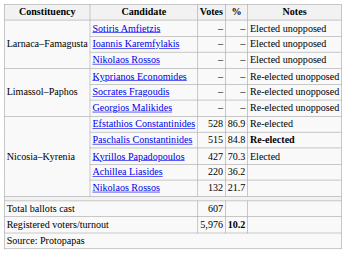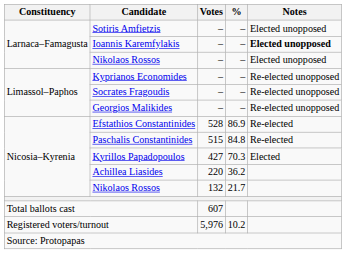(288, 44) normal -> (290, 44) bold
(272, 140) bold -> (271, 140) normal
(236, 224) bold -> (236, 224) normal
